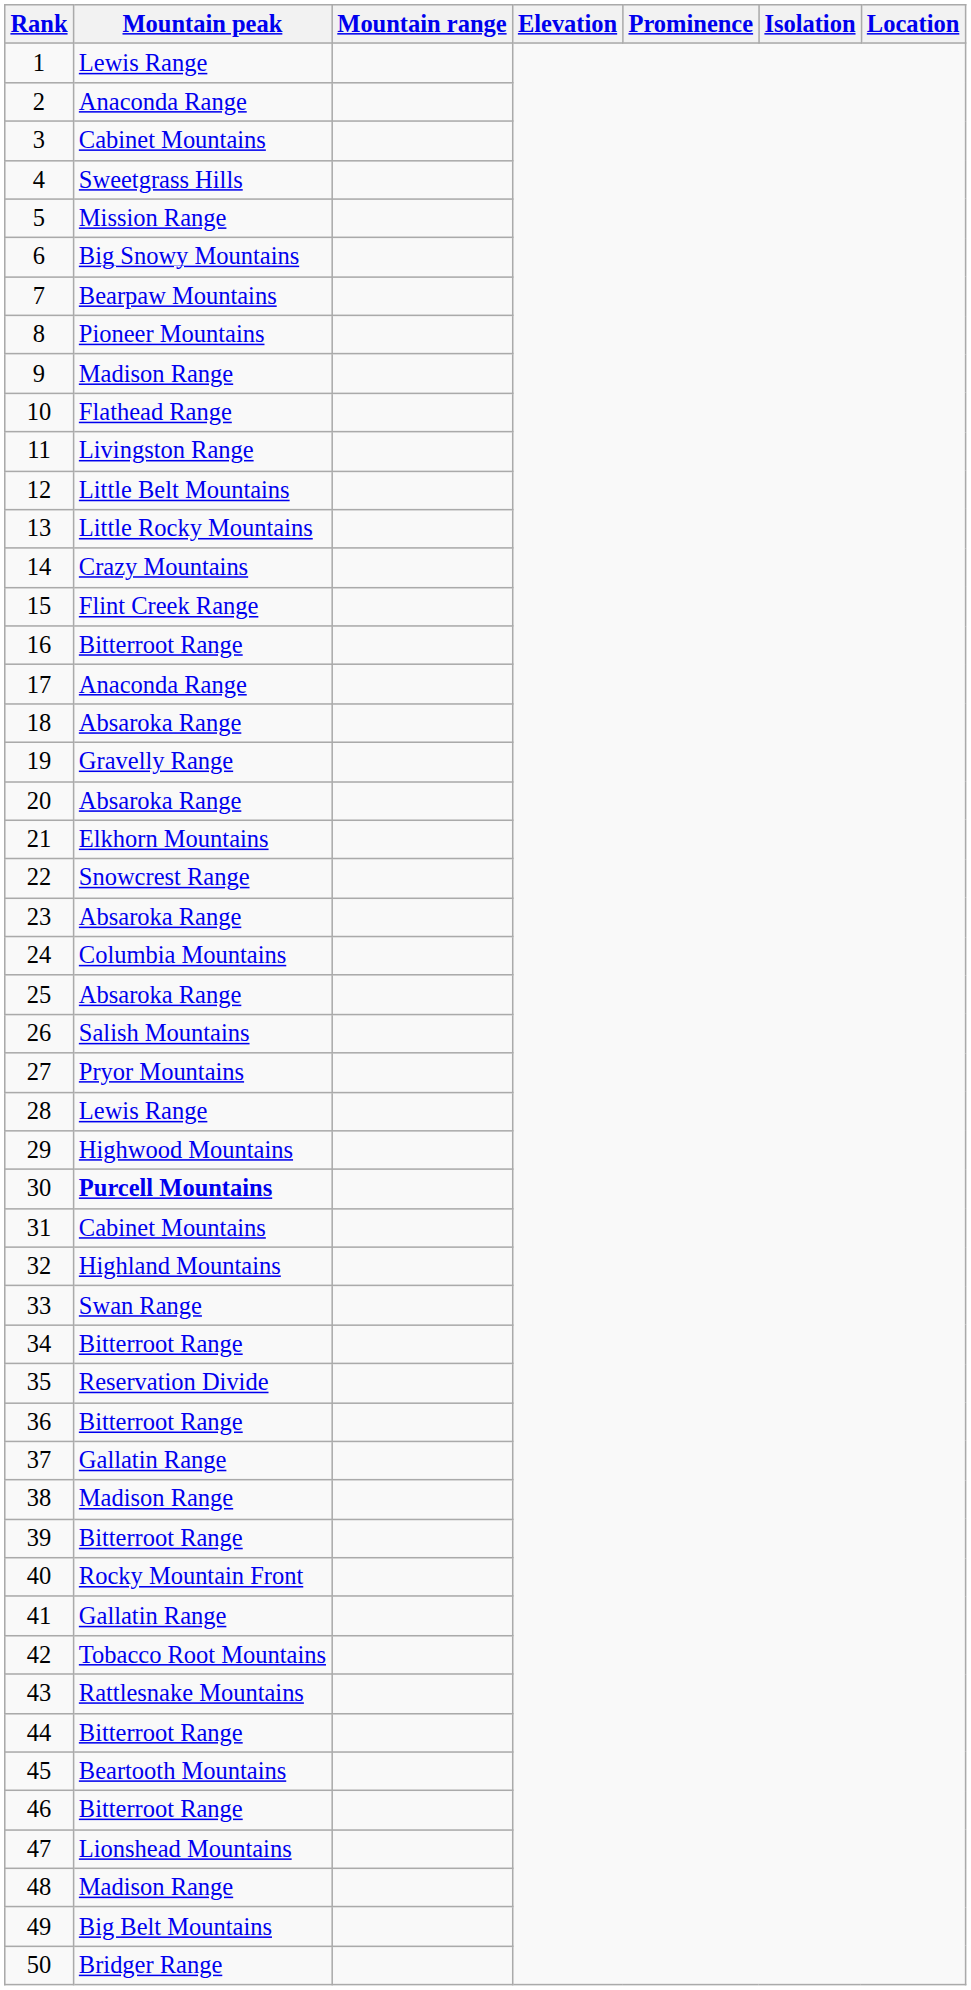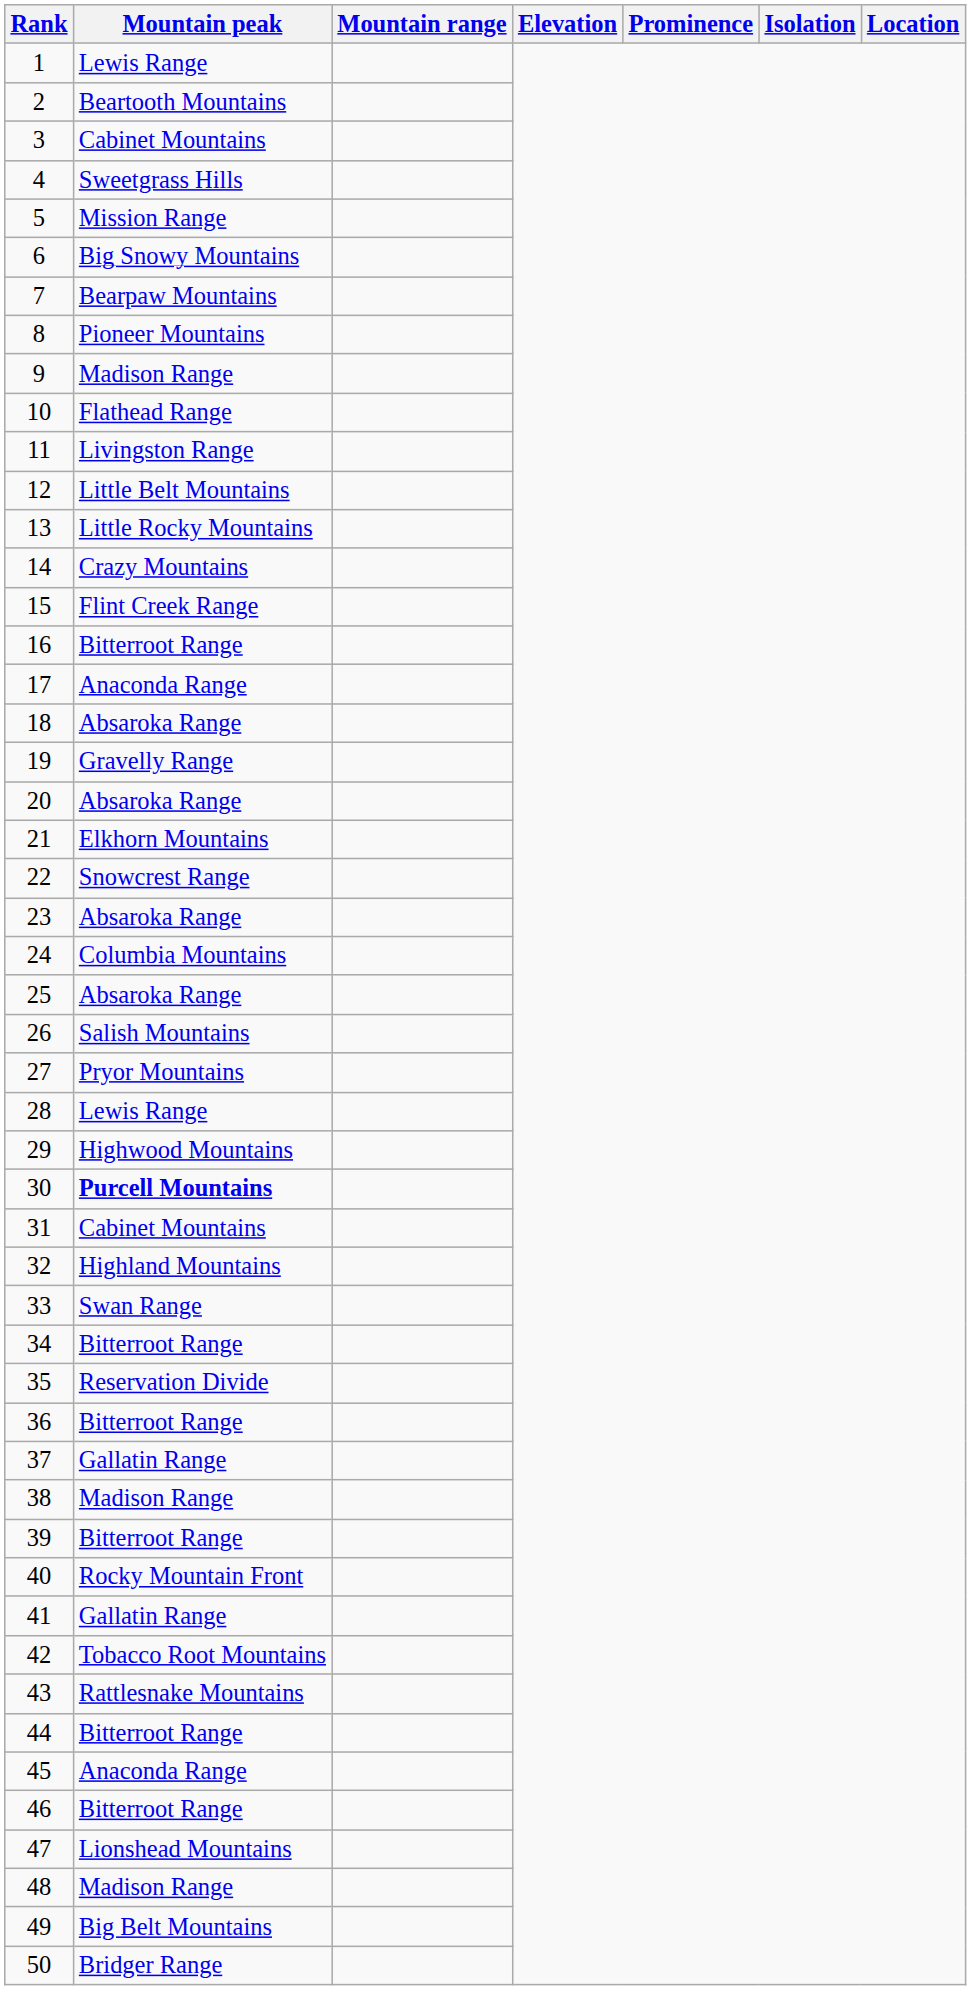(163, 101) Anaconda Range -> (183, 101) Beartooth Mountains
(183, 1770) Beartooth Mountains -> (163, 1770) Anaconda Range
